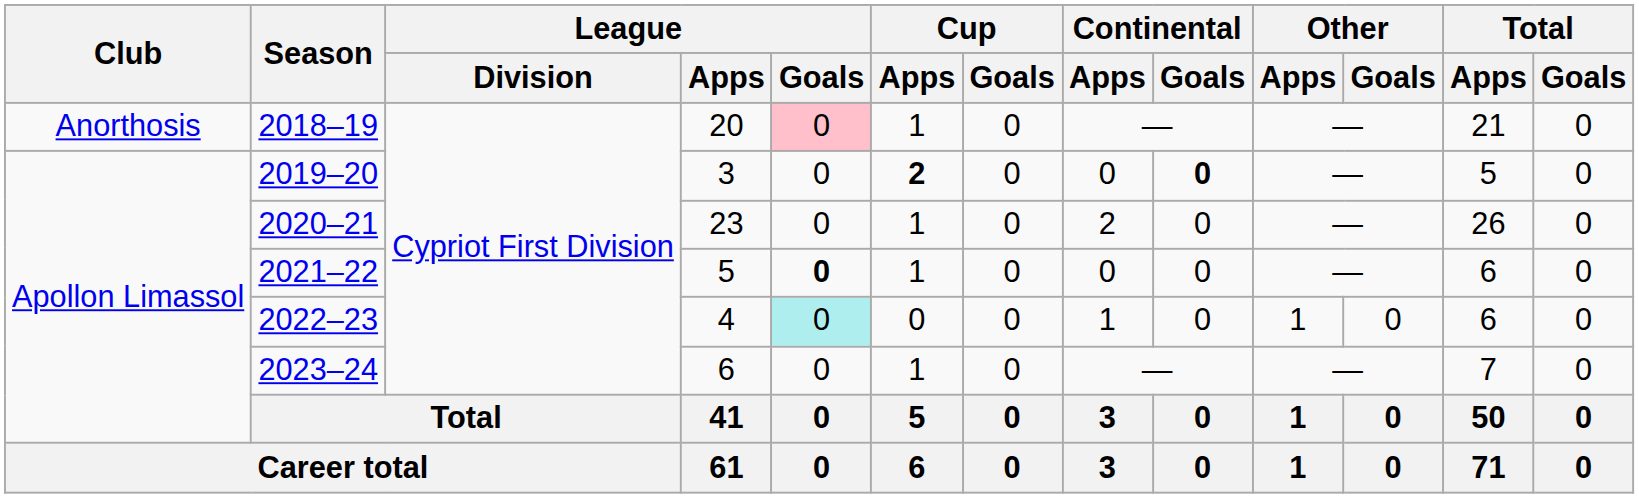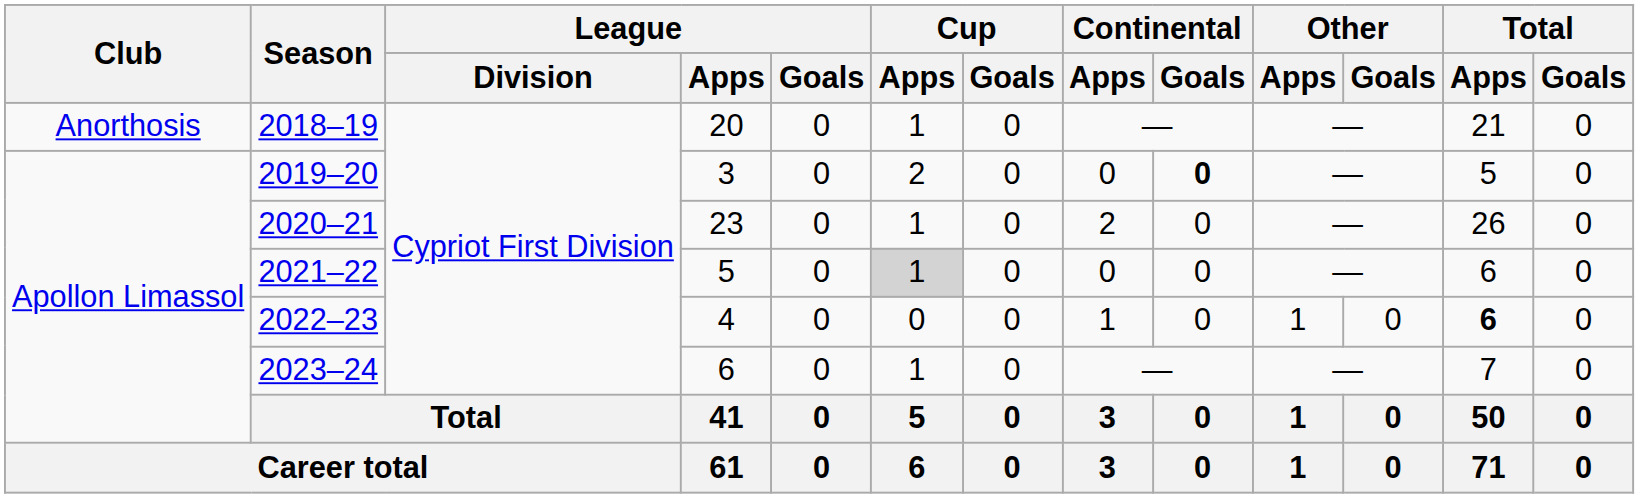(822, 126) pink background -> (822, 126) no background
(917, 175) bold -> (917, 175) normal
(822, 272) bold -> (822, 272) normal
(917, 272) no background -> (917, 272) lightgrey background
(822, 321) paleturquoise background -> (822, 321) no background
(1488, 321) normal -> (1488, 321) bold
